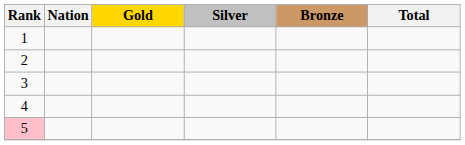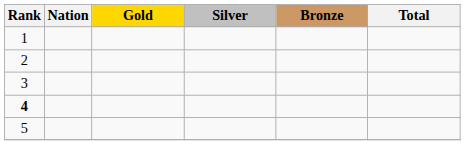(24, 106) normal -> (24, 106) bold
(24, 128) pink background -> (24, 128) no background
